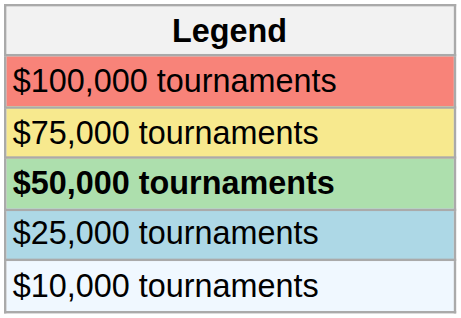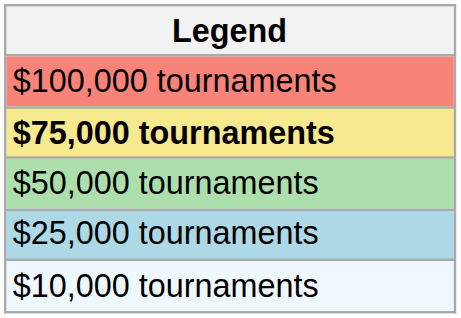(166, 132) normal -> (174, 132) bold
(174, 183) bold -> (166, 183) normal
